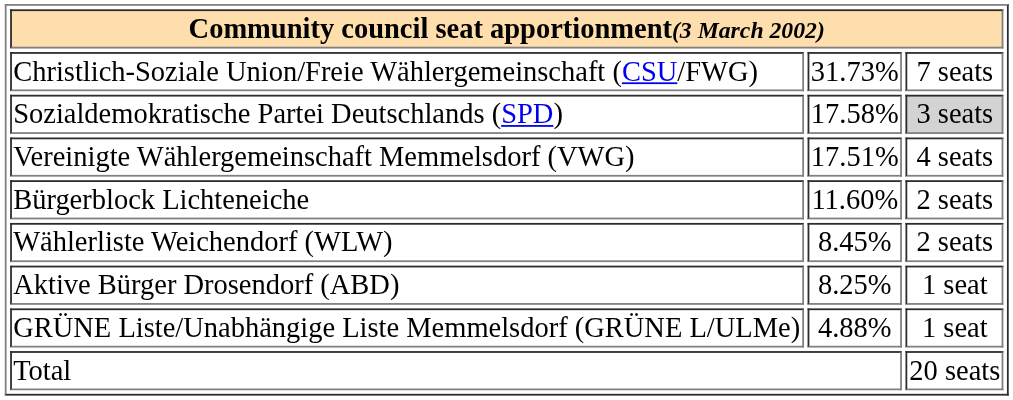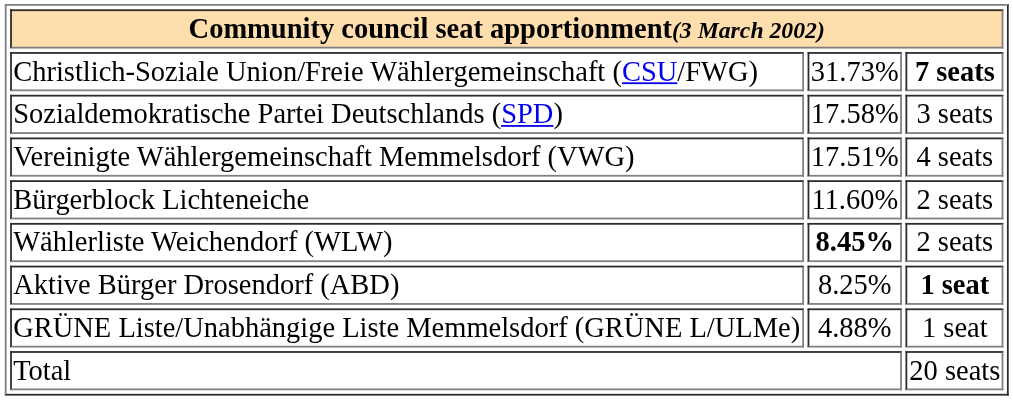(955, 71) normal -> (955, 71) bold
(955, 113) lightgrey background -> (955, 113) no background
(855, 242) normal -> (855, 242) bold
(955, 284) normal -> (955, 284) bold
